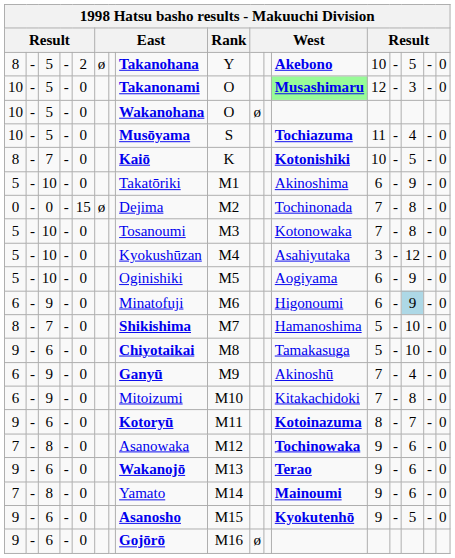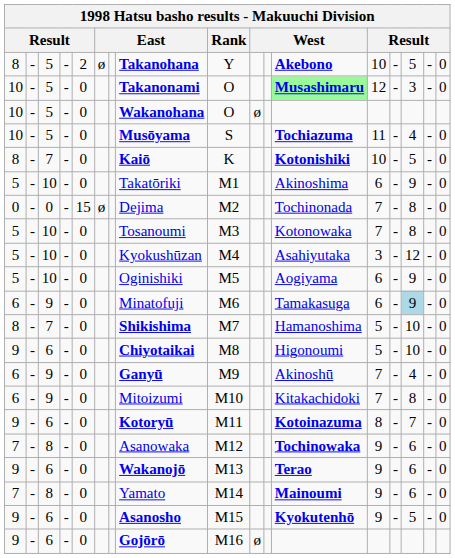(309, 302) Higonoumi -> (312, 302) Tamakasuga
(312, 350) Tamakasuga -> (309, 350) Higonoumi
